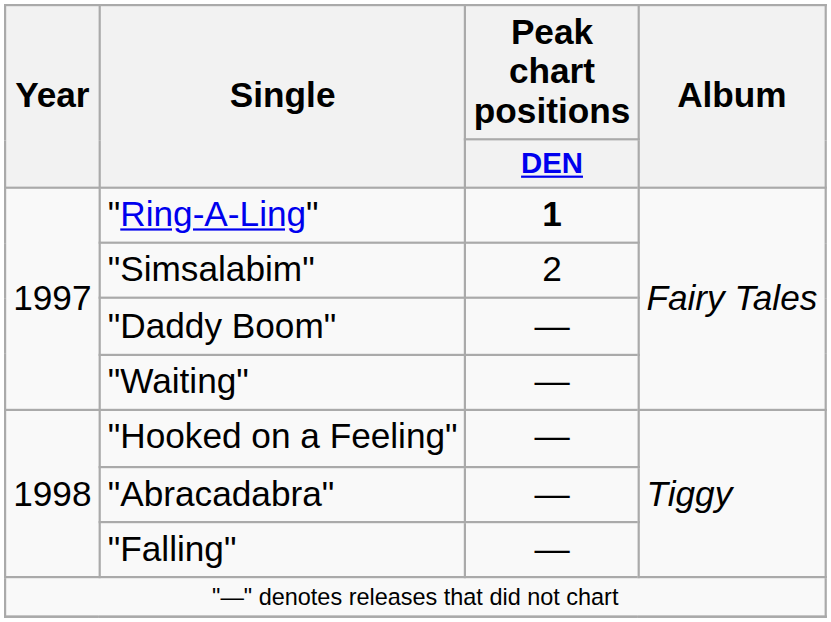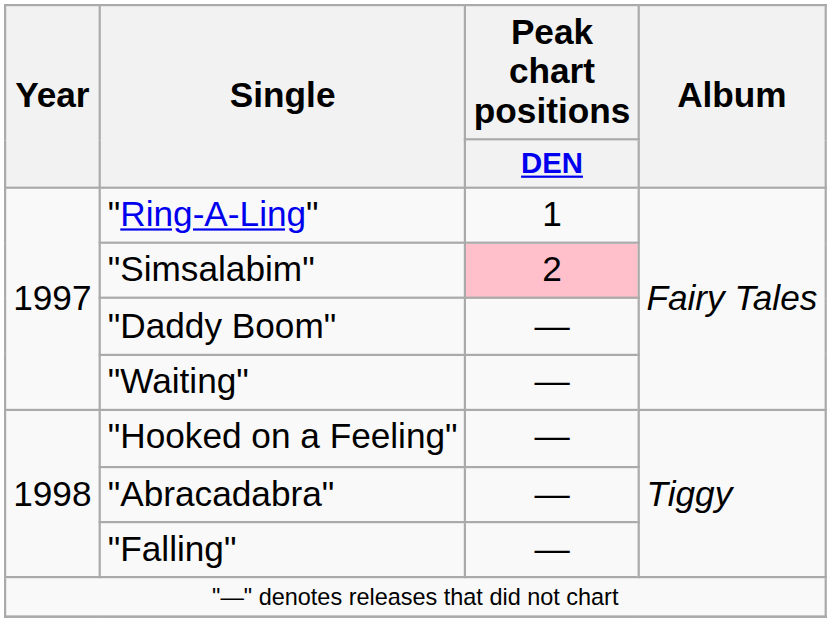(552, 214) bold -> (552, 214) normal
(552, 270) no background -> (552, 270) pink background
